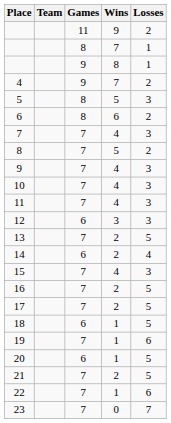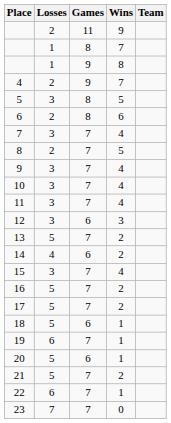columns swapped: (49, 13) <-> (148, 13)
